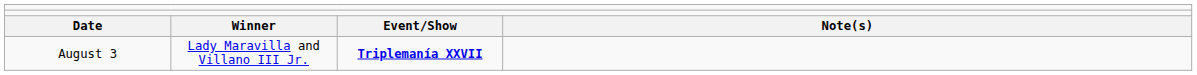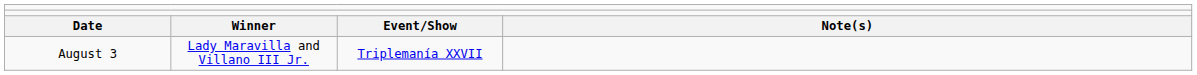(420, 53) bold -> (420, 53) normal
